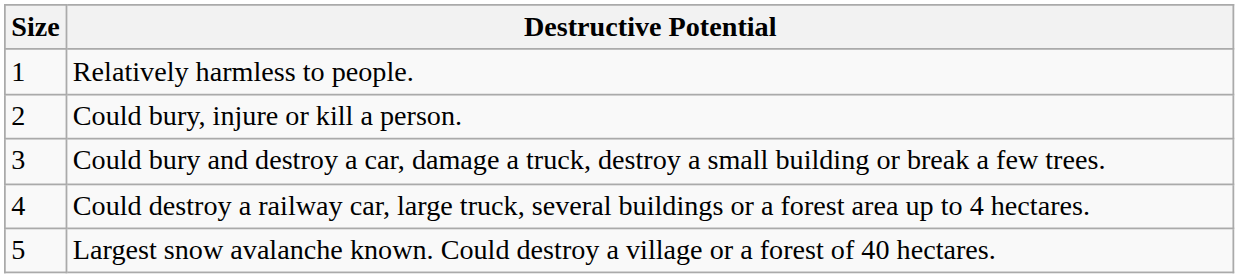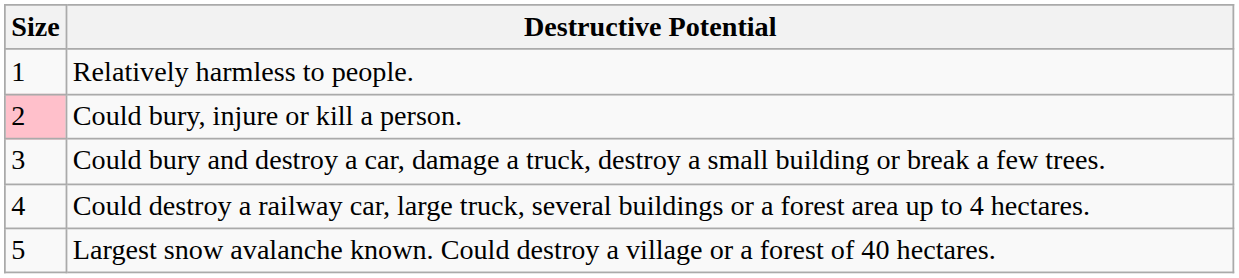(18, 116) no background -> (18, 116) pink background
